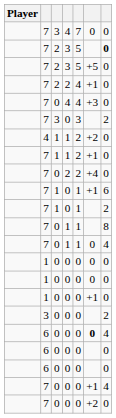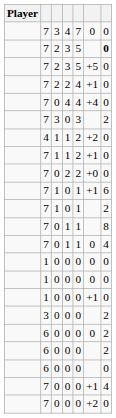(92, 102) +3 -> (92, 102) +4
(92, 173) +4 -> (92, 173) +0
(92, 333) bold -> (92, 333) normal
(106, 333) 4 -> (106, 333) 2
(106, 350) 0 -> (106, 350) 2
